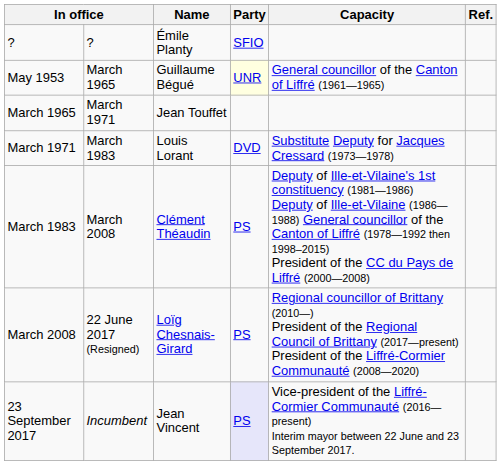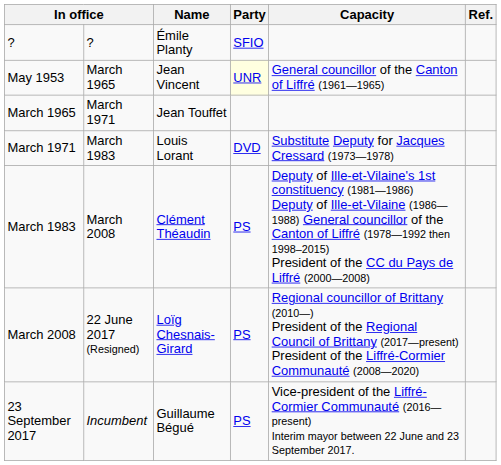(186, 77) Guillaume Bégué -> (178, 77) Jean Vincent
(178, 421) Jean Vincent -> (186, 421) Guillaume Bégué
(242, 421) lavender background -> (242, 421) no background
